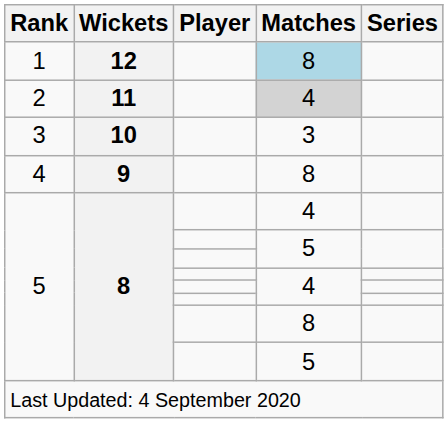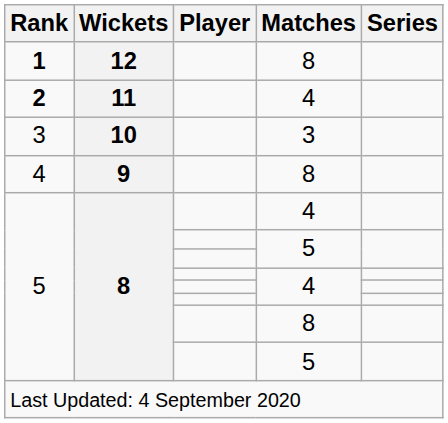(39, 60) normal -> (39, 60) bold
(309, 60) lightblue background -> (309, 60) no background
(39, 98) normal -> (39, 98) bold
(309, 98) lightgrey background -> (309, 98) no background
